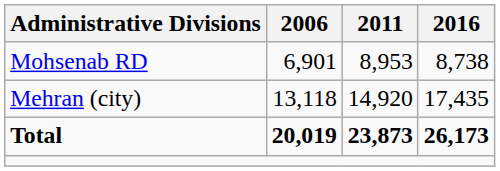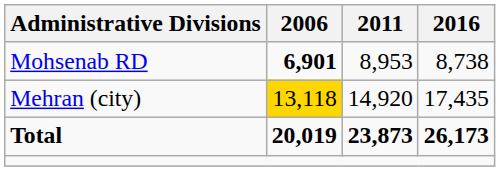(310, 60) normal -> (310, 60) bold
(305, 98) no background -> (305, 98) gold background
